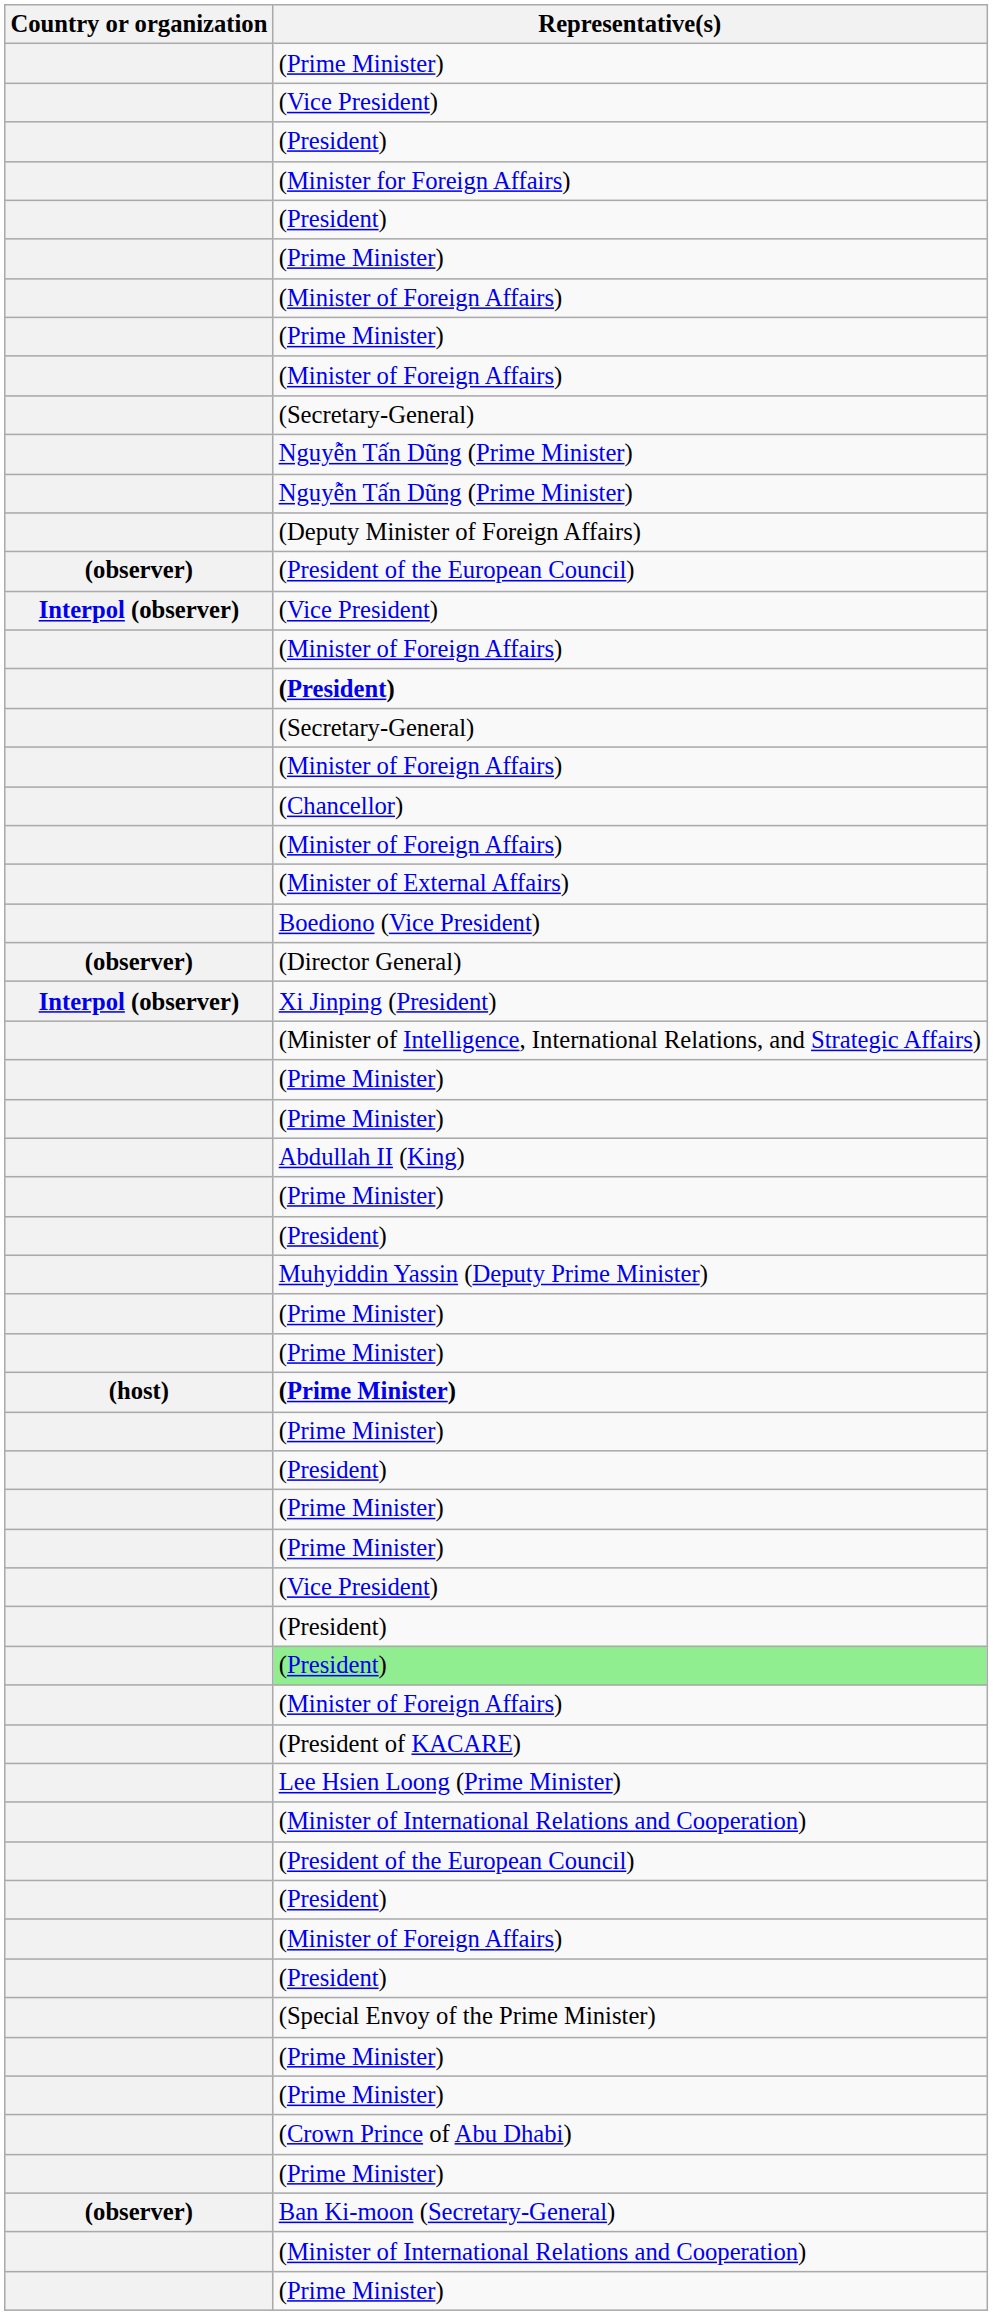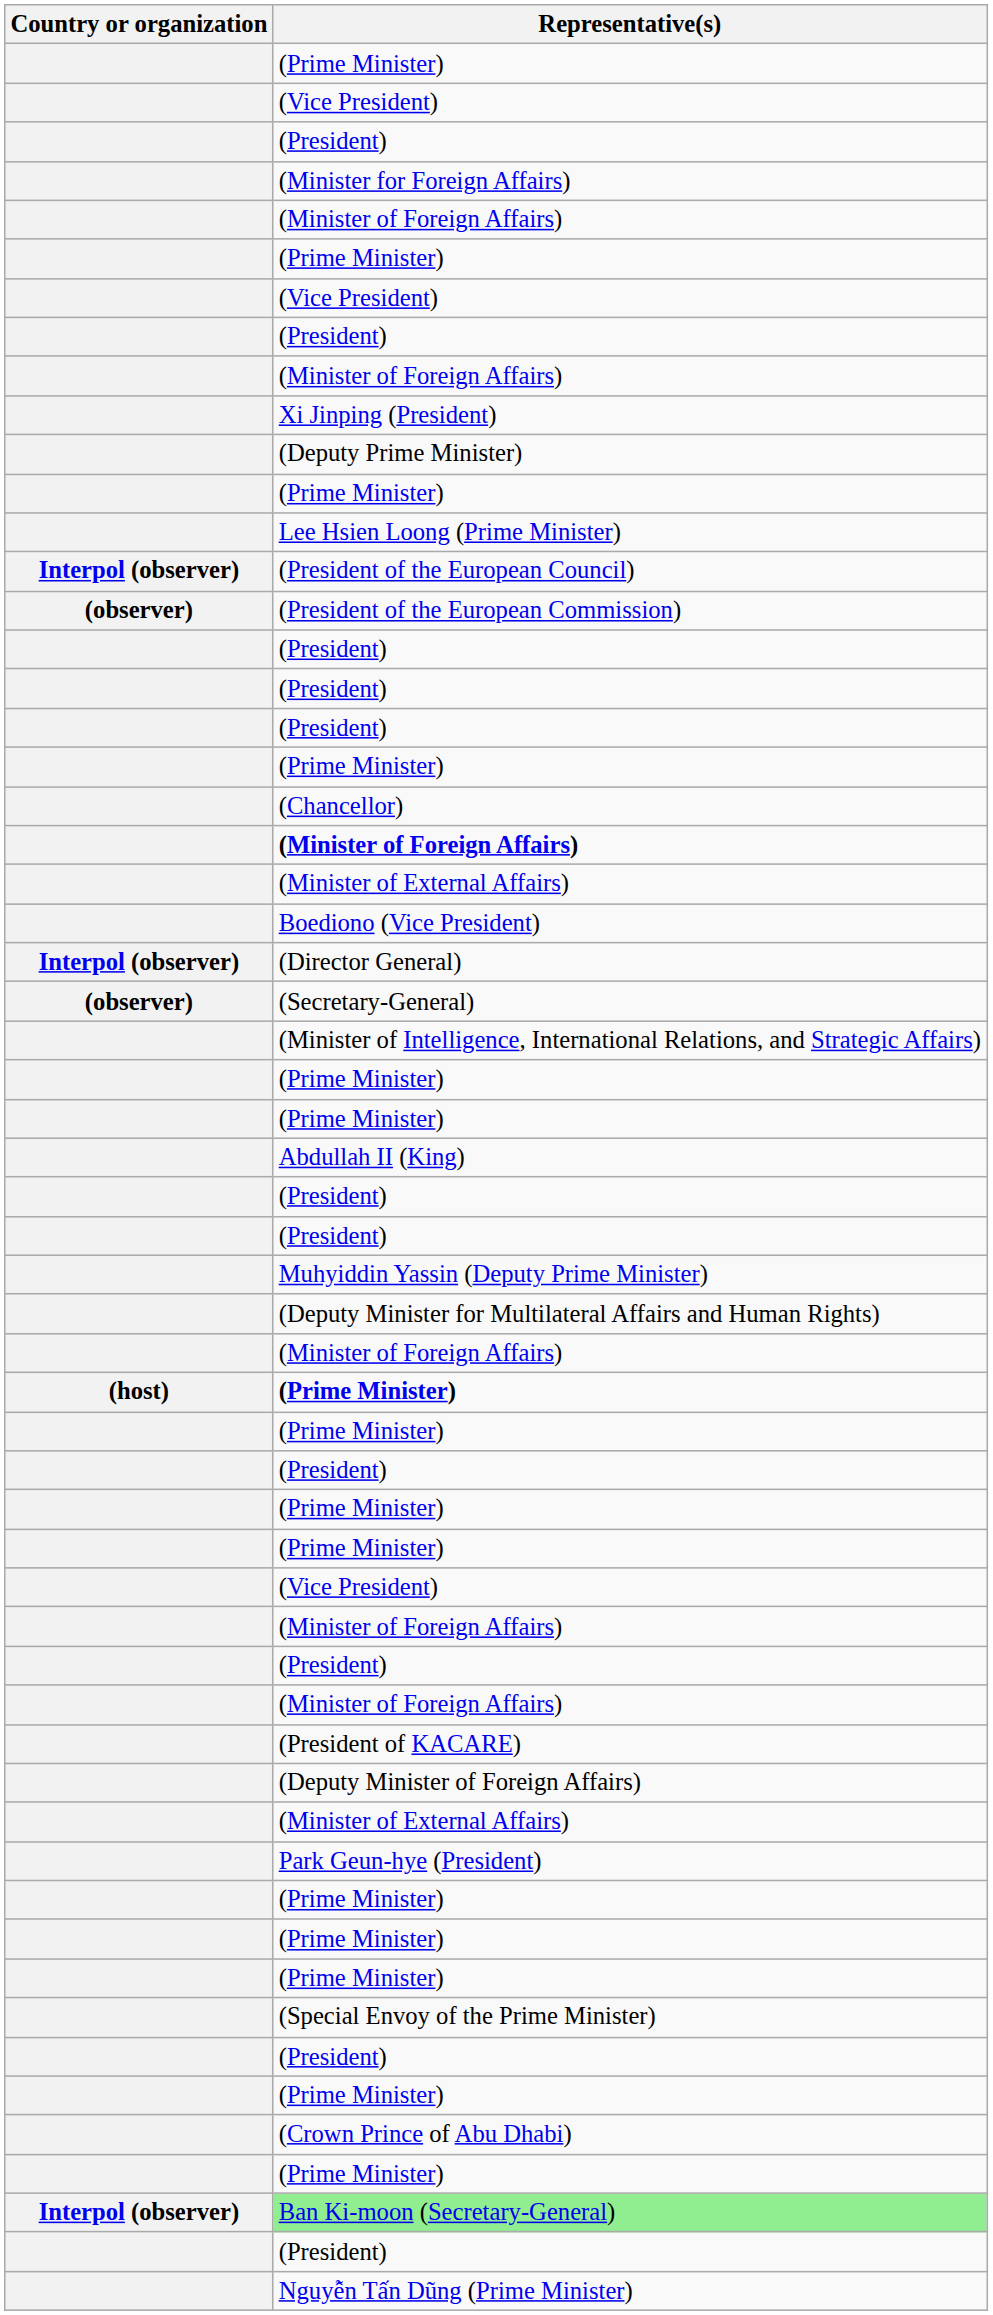(333, 219) (President) -> (420, 219) (Minister of Foreign Affairs)
(420, 297) (Minister of Foreign Affairs) -> (358, 297) (Vice President)
(361, 336) (Prime Minister) -> (333, 336) (President)
(377, 414) (Secretary-General) -> (388, 414) Xi Jinping (President)
(456, 453) Nguyễn Tấn Dũng (Prime Minister) -> (401, 453) (Deputy Prime Minister)
(456, 492) Nguyễn Tấn Dũng (Prime Minister) -> (361, 492) (Prime Minister)
(460, 532) (Deputy Minister of Foreign Affairs) -> (450, 532) Lee Hsien Loong (Prime Minister)
(139, 571) (observer) -> (139, 571) Interpol (observer)
(139, 610) Interpol (observer) -> (139, 610) (observer)
(358, 610) (Vice President) -> (480, 610) (President of the European Commission)
(420, 649) (Minister of Foreign Affairs) -> (333, 649) (President)
(337, 688) bold -> (333, 688) normal
(377, 727) (Secretary-General) -> (333, 727) (President)
(420, 766) (Minister of Foreign Affairs) -> (361, 766) (Prime Minister)
(420, 844) normal -> (428, 844) bold
(139, 961) (observer) -> (139, 961) Interpol (observer)
(139, 1000) Interpol (observer) -> (139, 1000) (observer)
(388, 1000) Xi Jinping (President) -> (377, 1000) (Secretary-General)
(361, 1196) (Prime Minister) -> (333, 1196) (President)
(361, 1313) (Prime Minister) -> (579, 1313) (Deputy Minister for Multilateral Affairs and Human Rights)
(361, 1352) (Prime Minister) -> (420, 1352) (Minister of Foreign Affairs)
(333, 1626) (President) -> (420, 1626) (Minister of Foreign Affairs)
(333, 1665) lightgreen background -> (333, 1665) no background
(450, 1782) Lee Hsien Loong (Prime Minister) -> (460, 1782) (Deputy Minister of Foreign Affairs)
(542, 1821) (Minister of International Relations and Cooperation) -> (424, 1821) (Minister of External Affairs)
(457, 1860) (President of the European Council) -> (410, 1860) Park Geun-hye (President)
(333, 1899) (President) -> (361, 1899) (Prime Minister)
(420, 1938) (Minister of Foreign Affairs) -> (361, 1938) (Prime Minister)
(333, 1977) (President) -> (361, 1977) (Prime Minister)
(361, 2056) (Prime Minister) -> (333, 2056) (President)
(139, 2212) (observer) -> (139, 2212) Interpol (observer)
(447, 2212) no background -> (447, 2212) lightgreen background
(542, 2251) (Minister of International Relations and Cooperation) -> (333, 2251) (President)
(361, 2290) (Prime Minister) -> (456, 2290) Nguyễn Tấn Dũng (Prime Minister)
